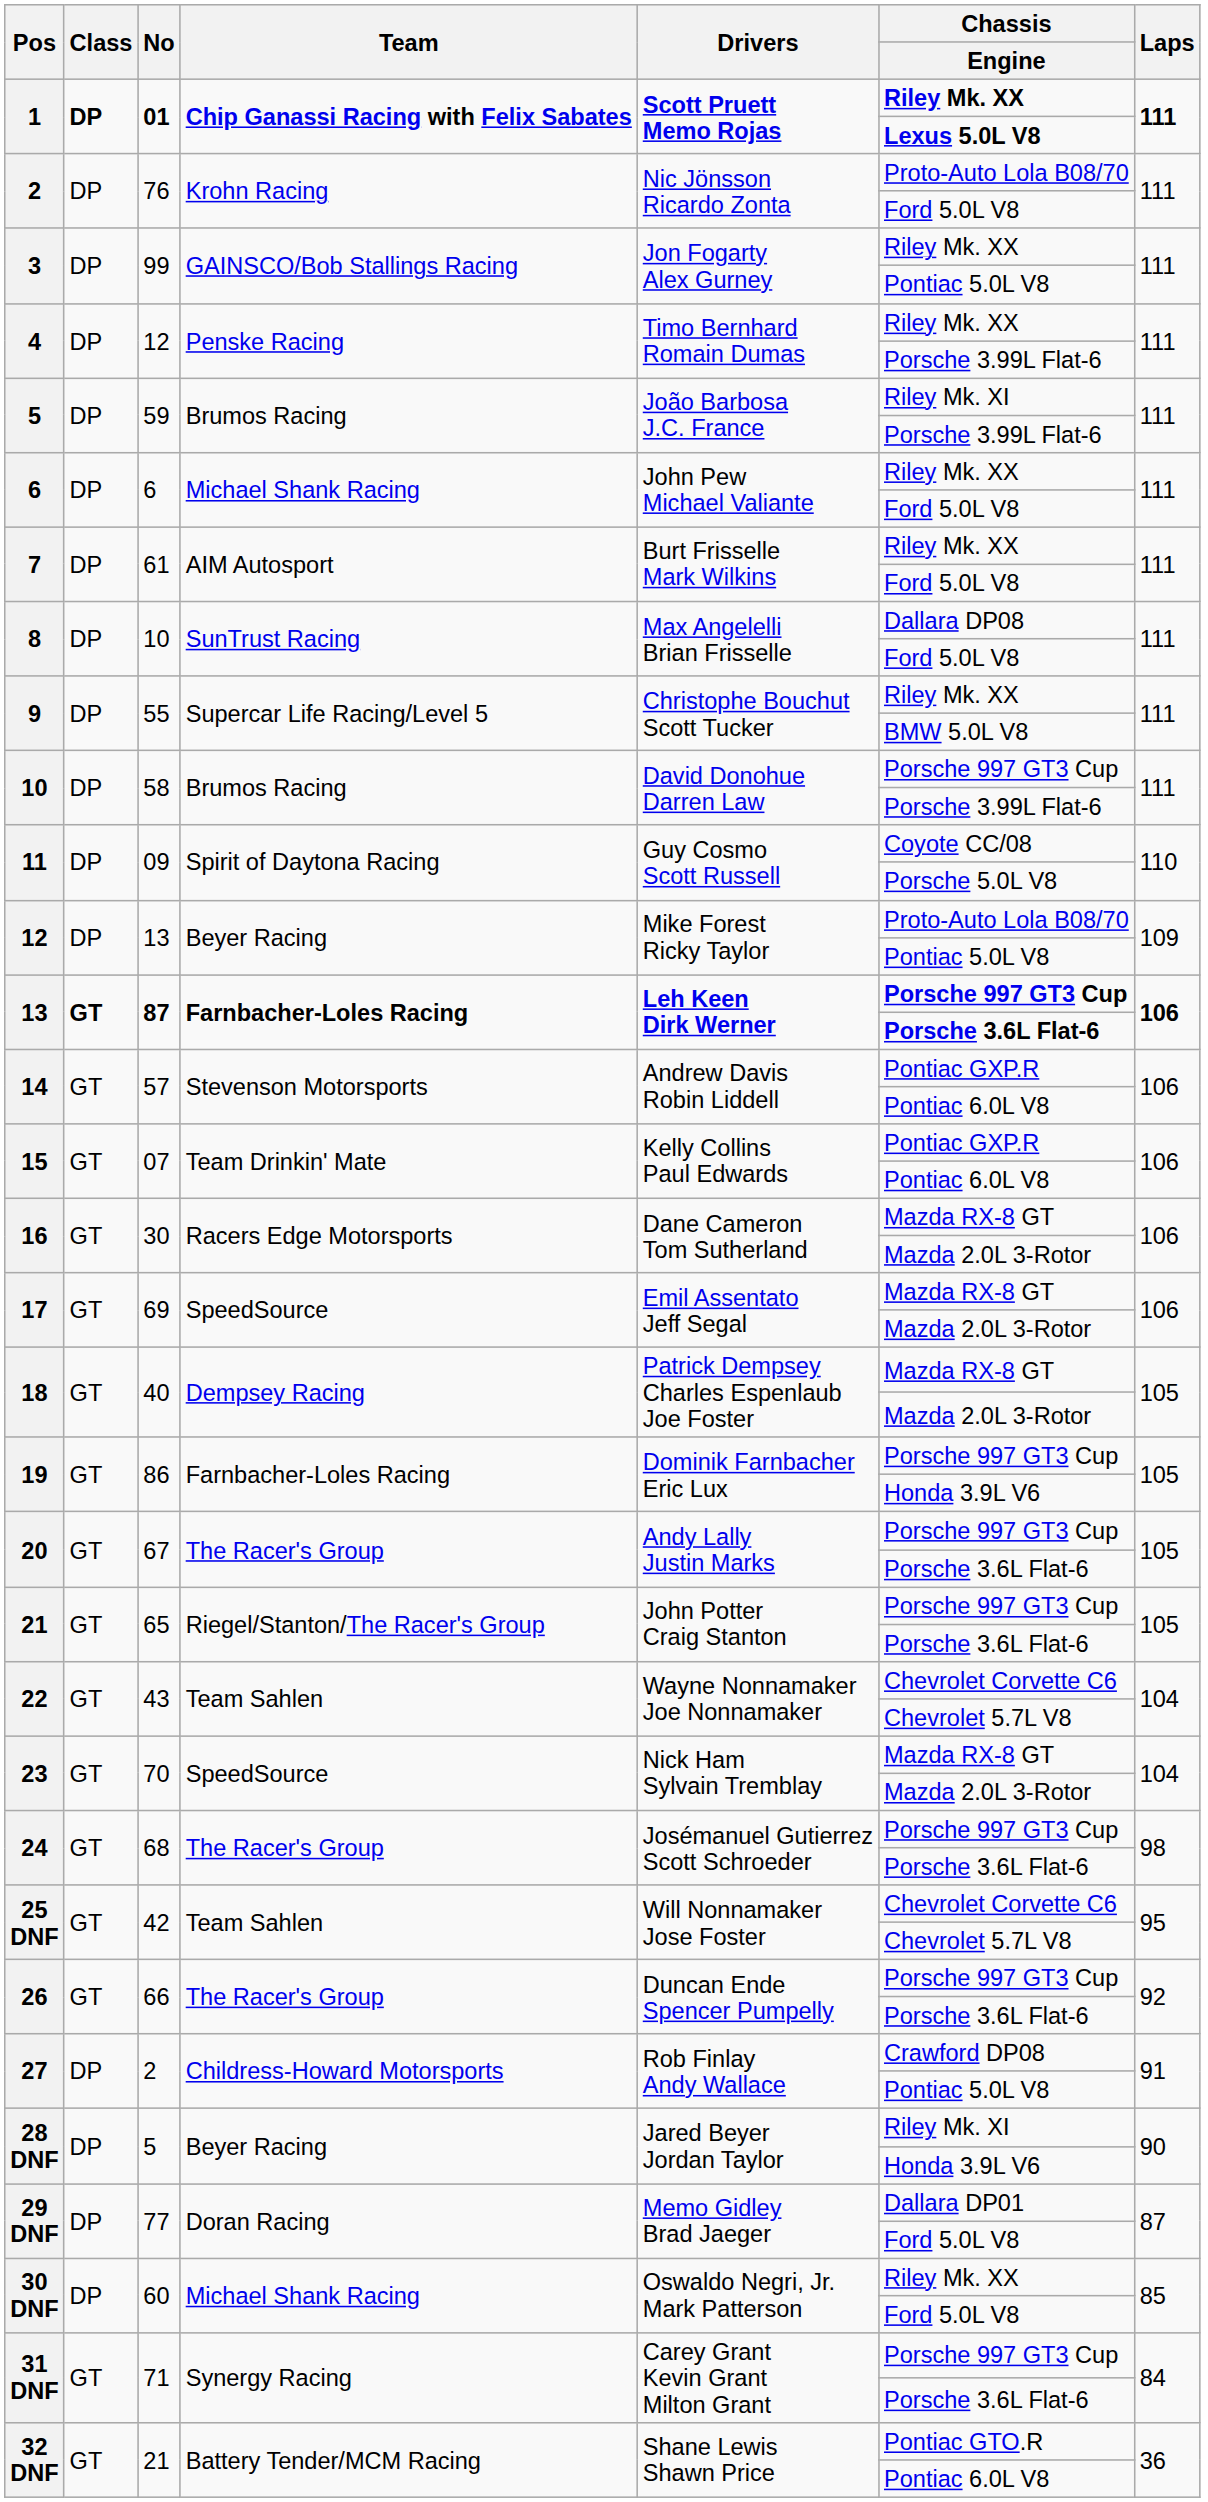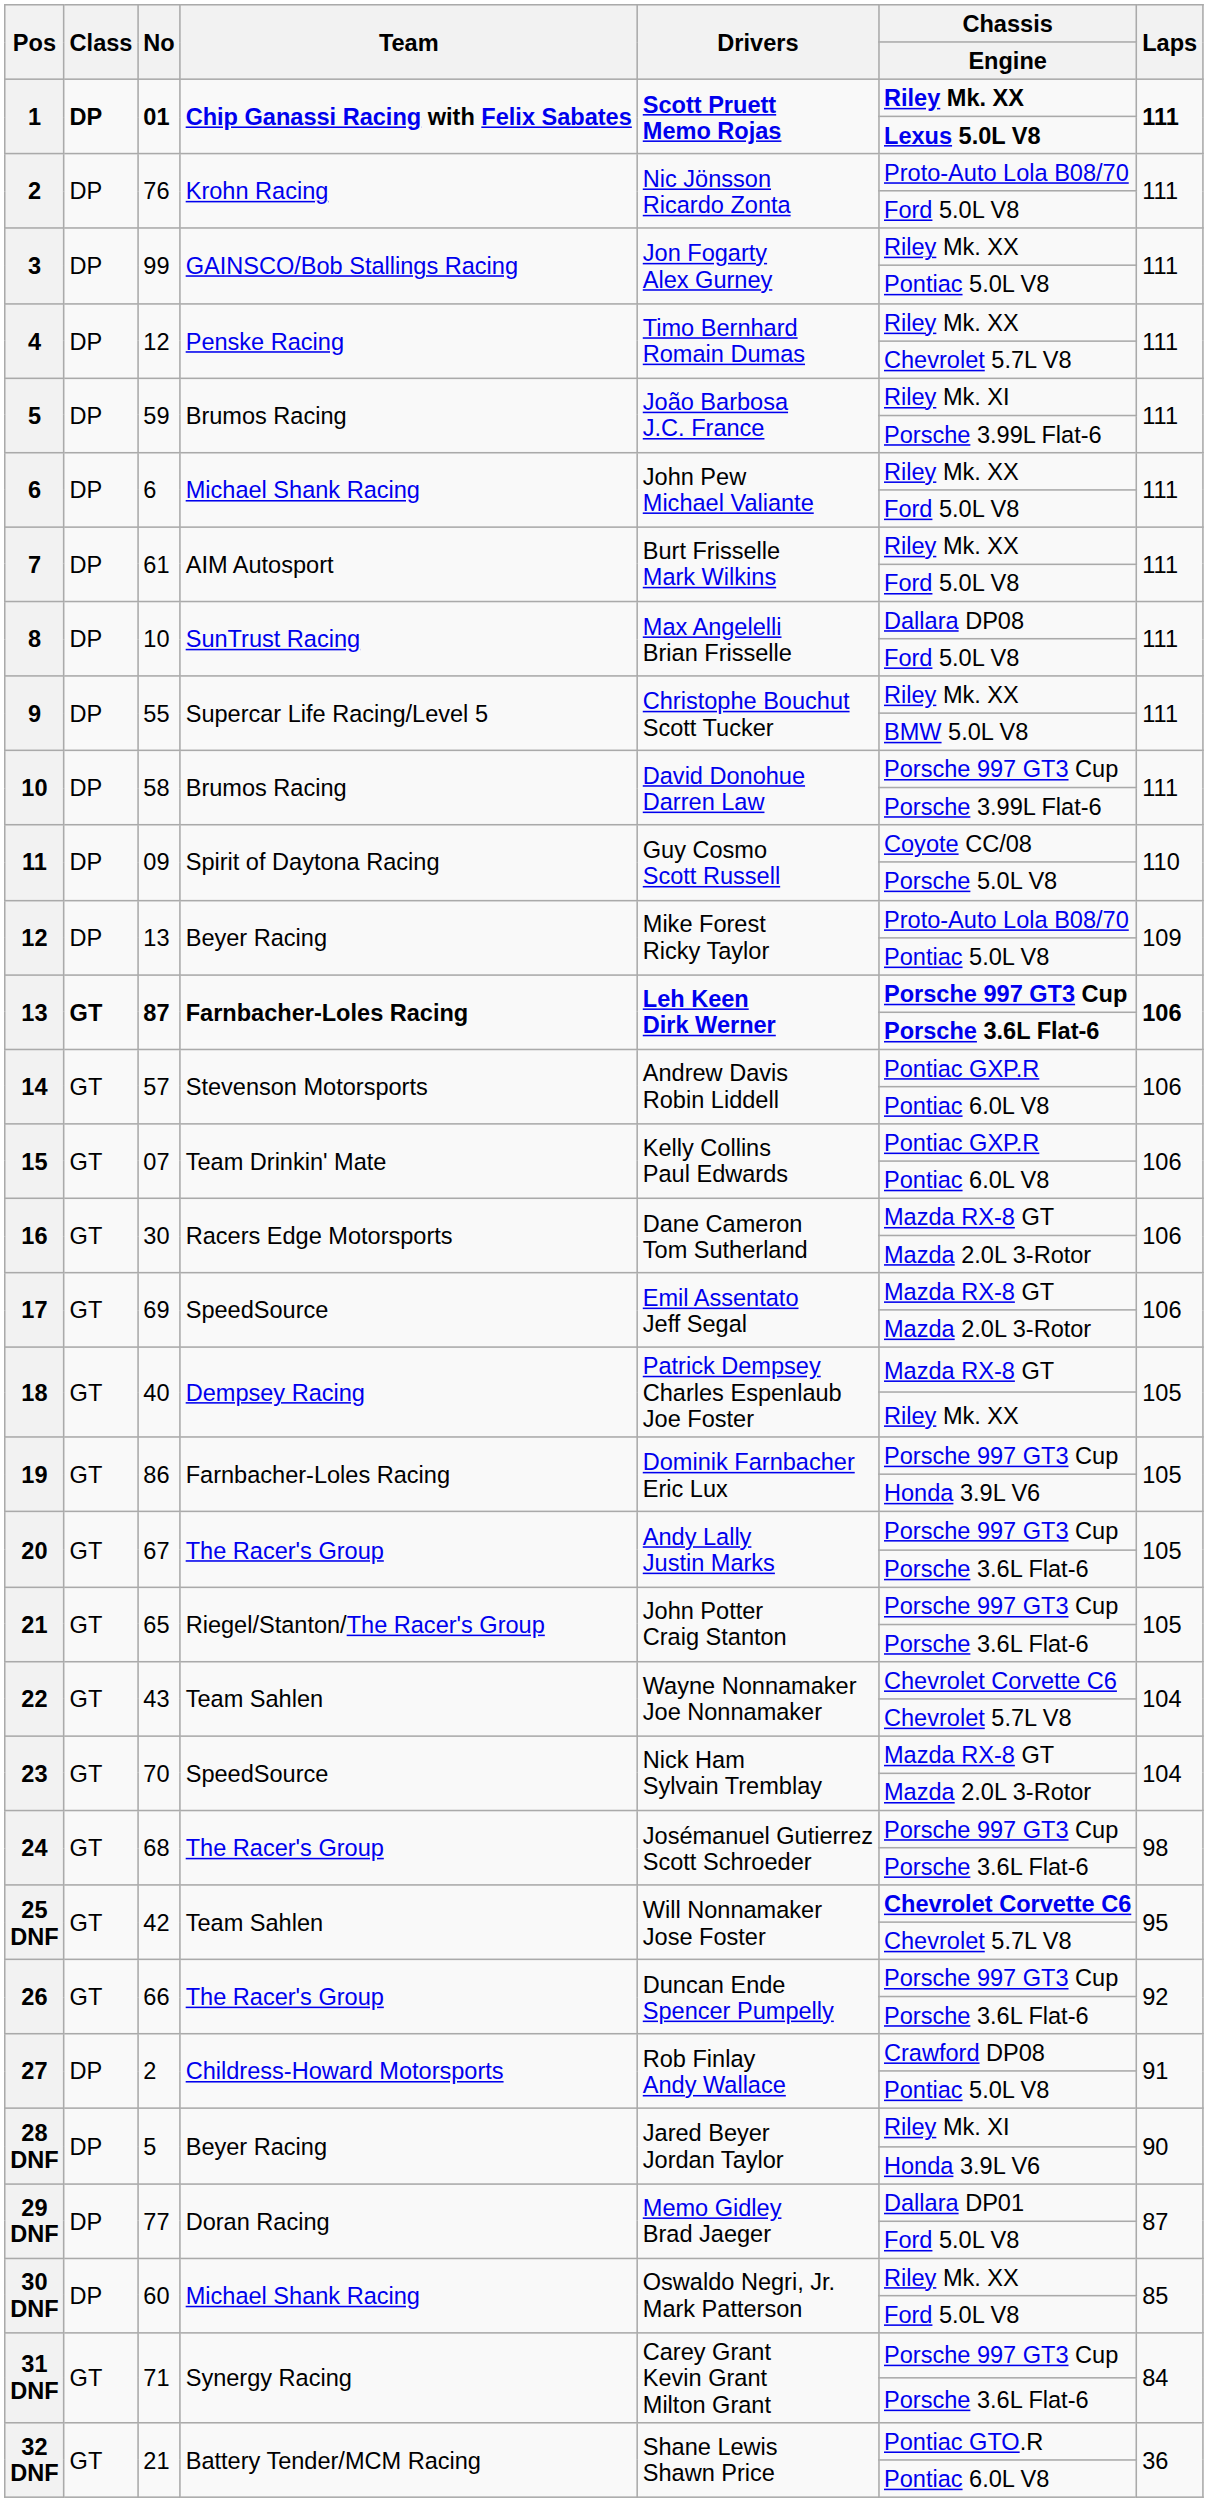(993, 359) Porsche 3.99L Flat-6 -> (978, 359) Chevrolet 5.7L V8
(988, 1415) Mazda 2.0L 3-Rotor -> (951, 1415) Riley Mk. XX
(1000, 1904) normal -> (1008, 1904) bold
